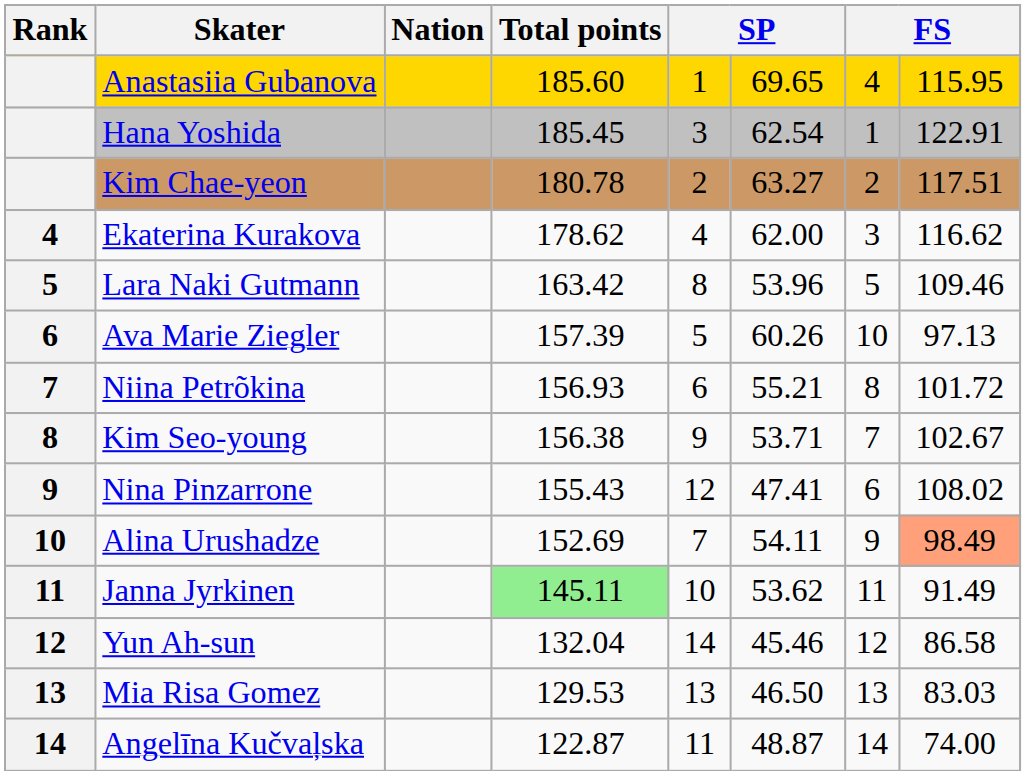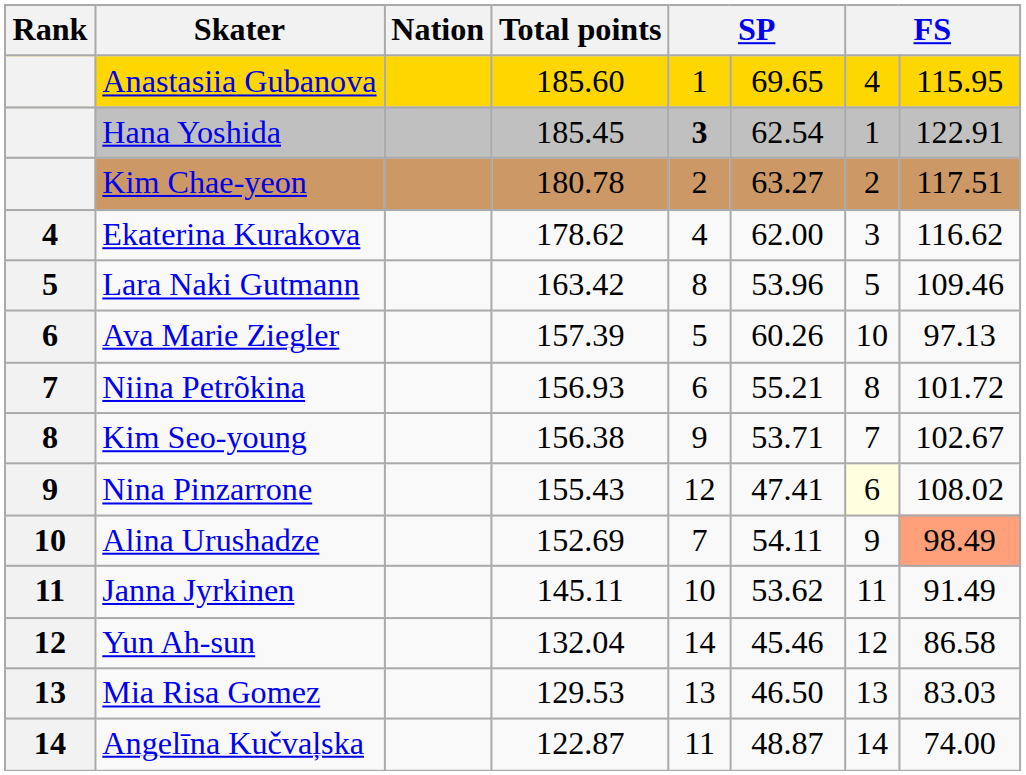(700, 132) normal -> (700, 132) bold
(872, 489) no background -> (872, 489) lightyellow background
(580, 591) lightgreen background -> (580, 591) no background
